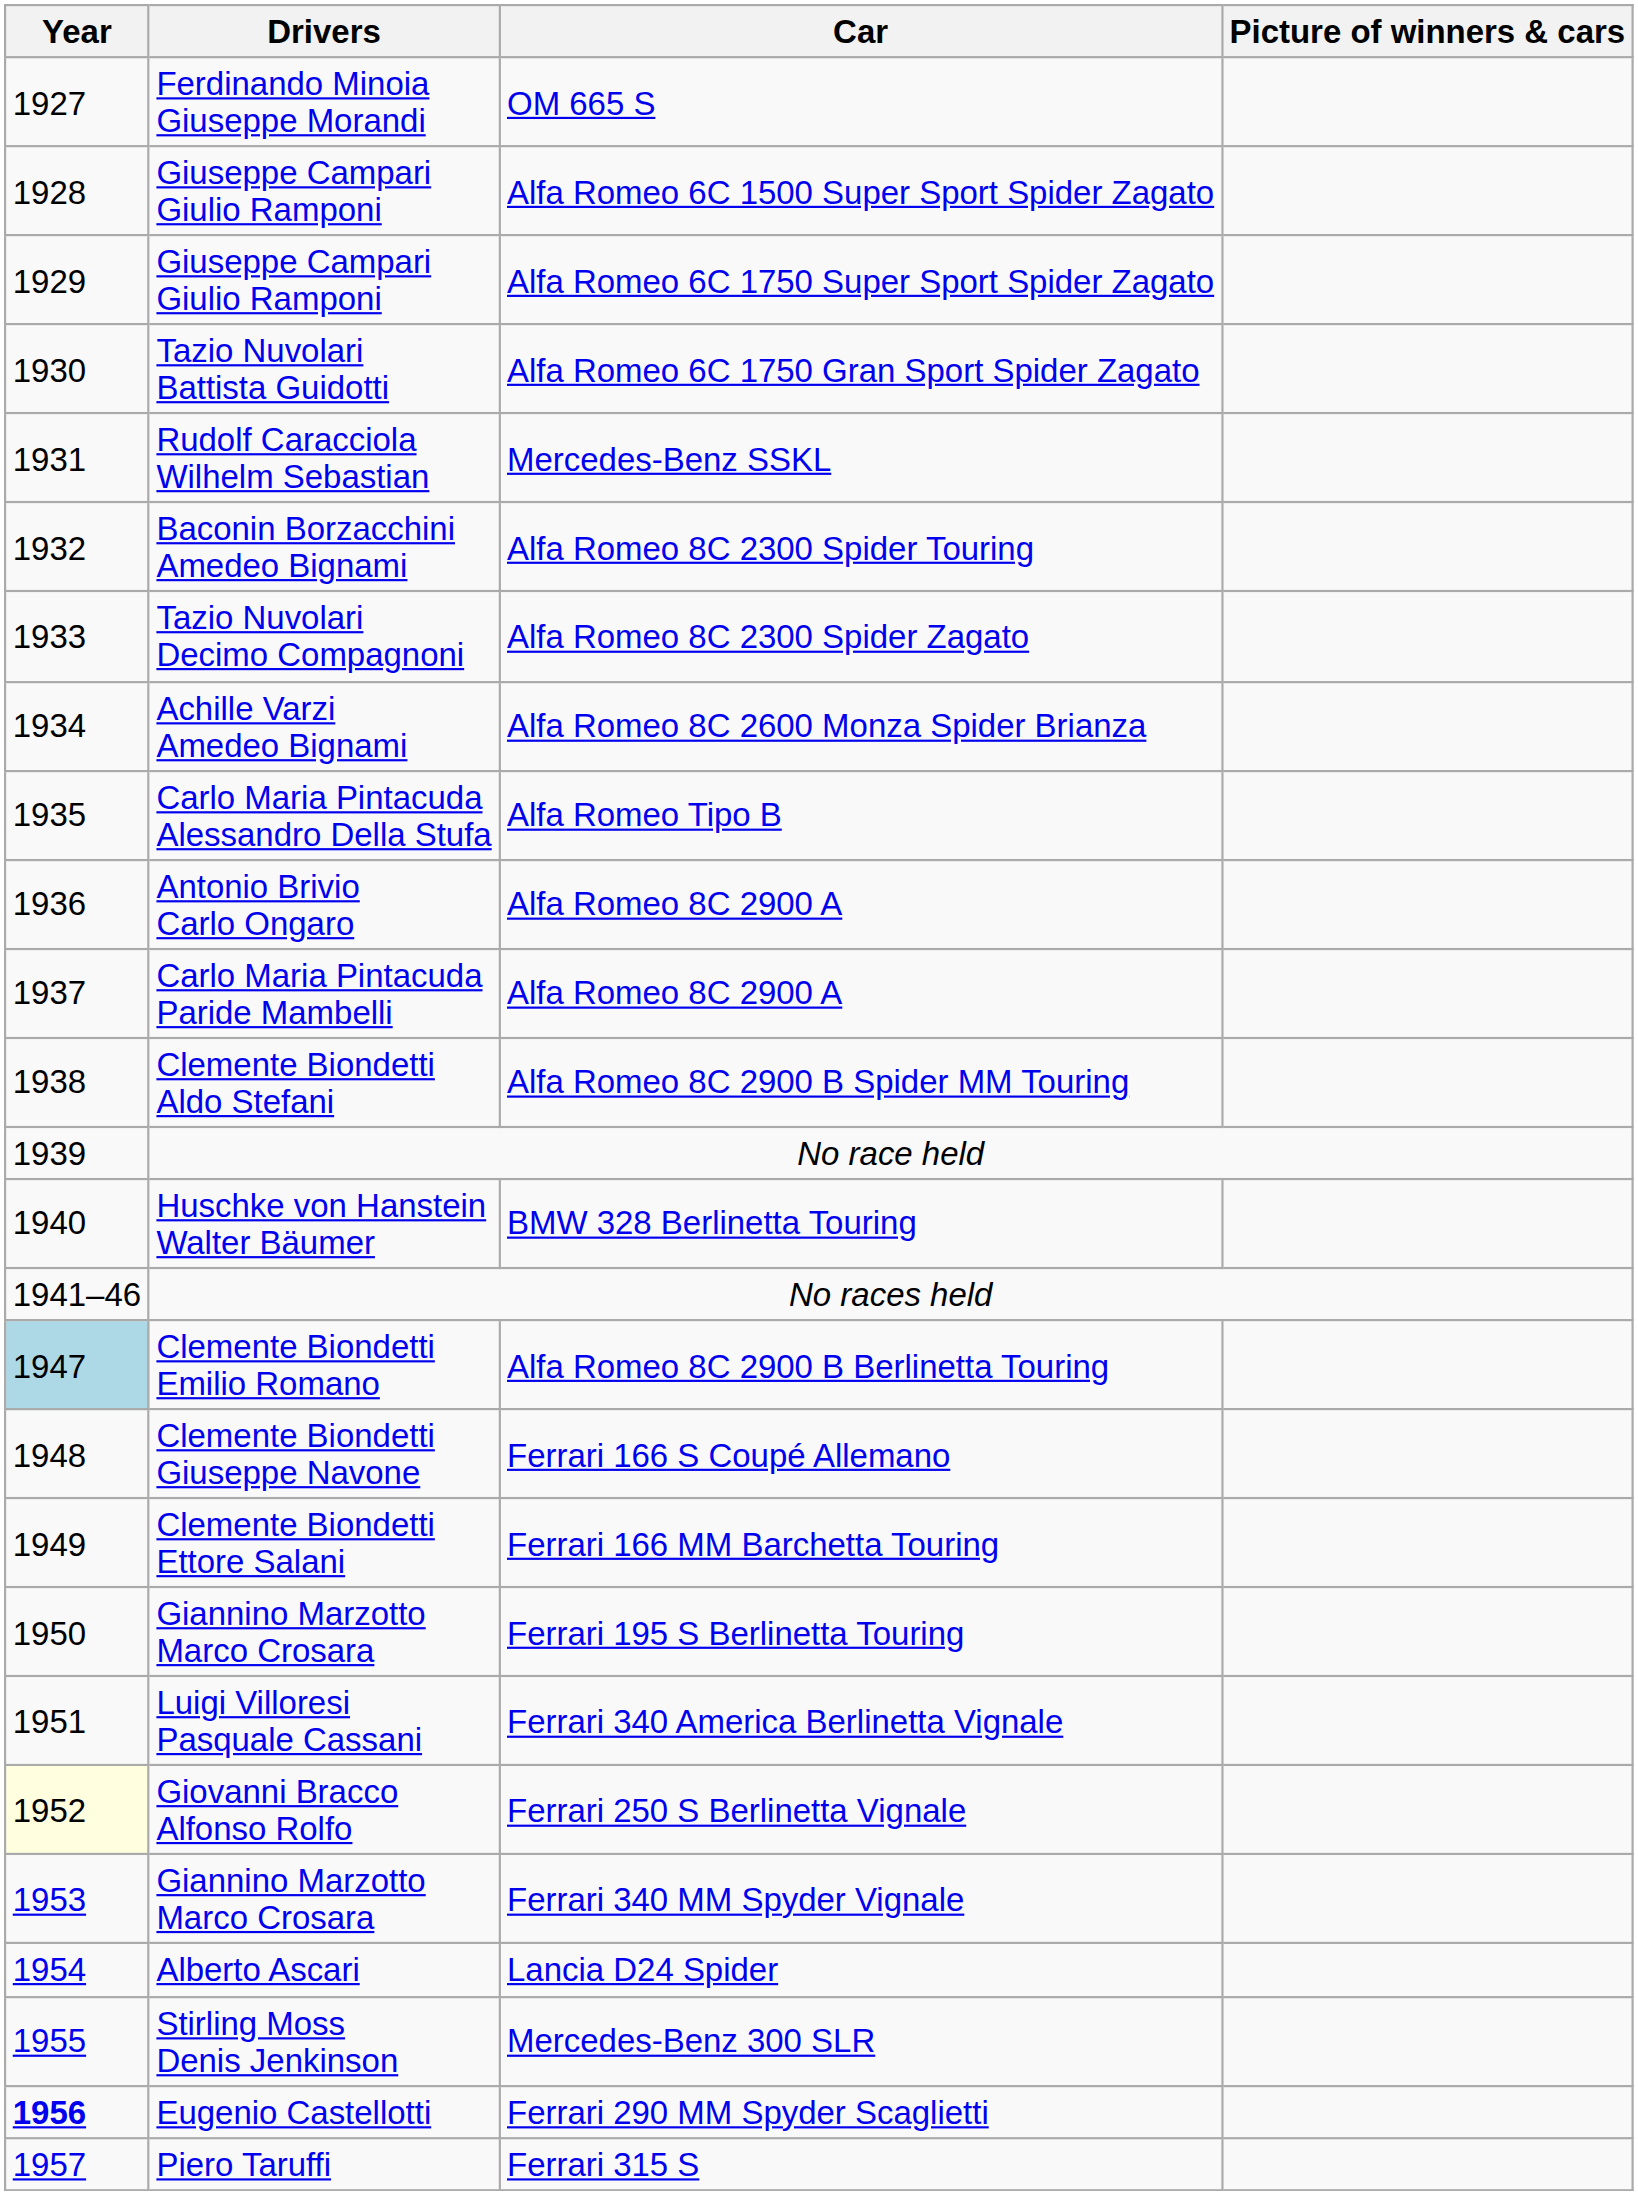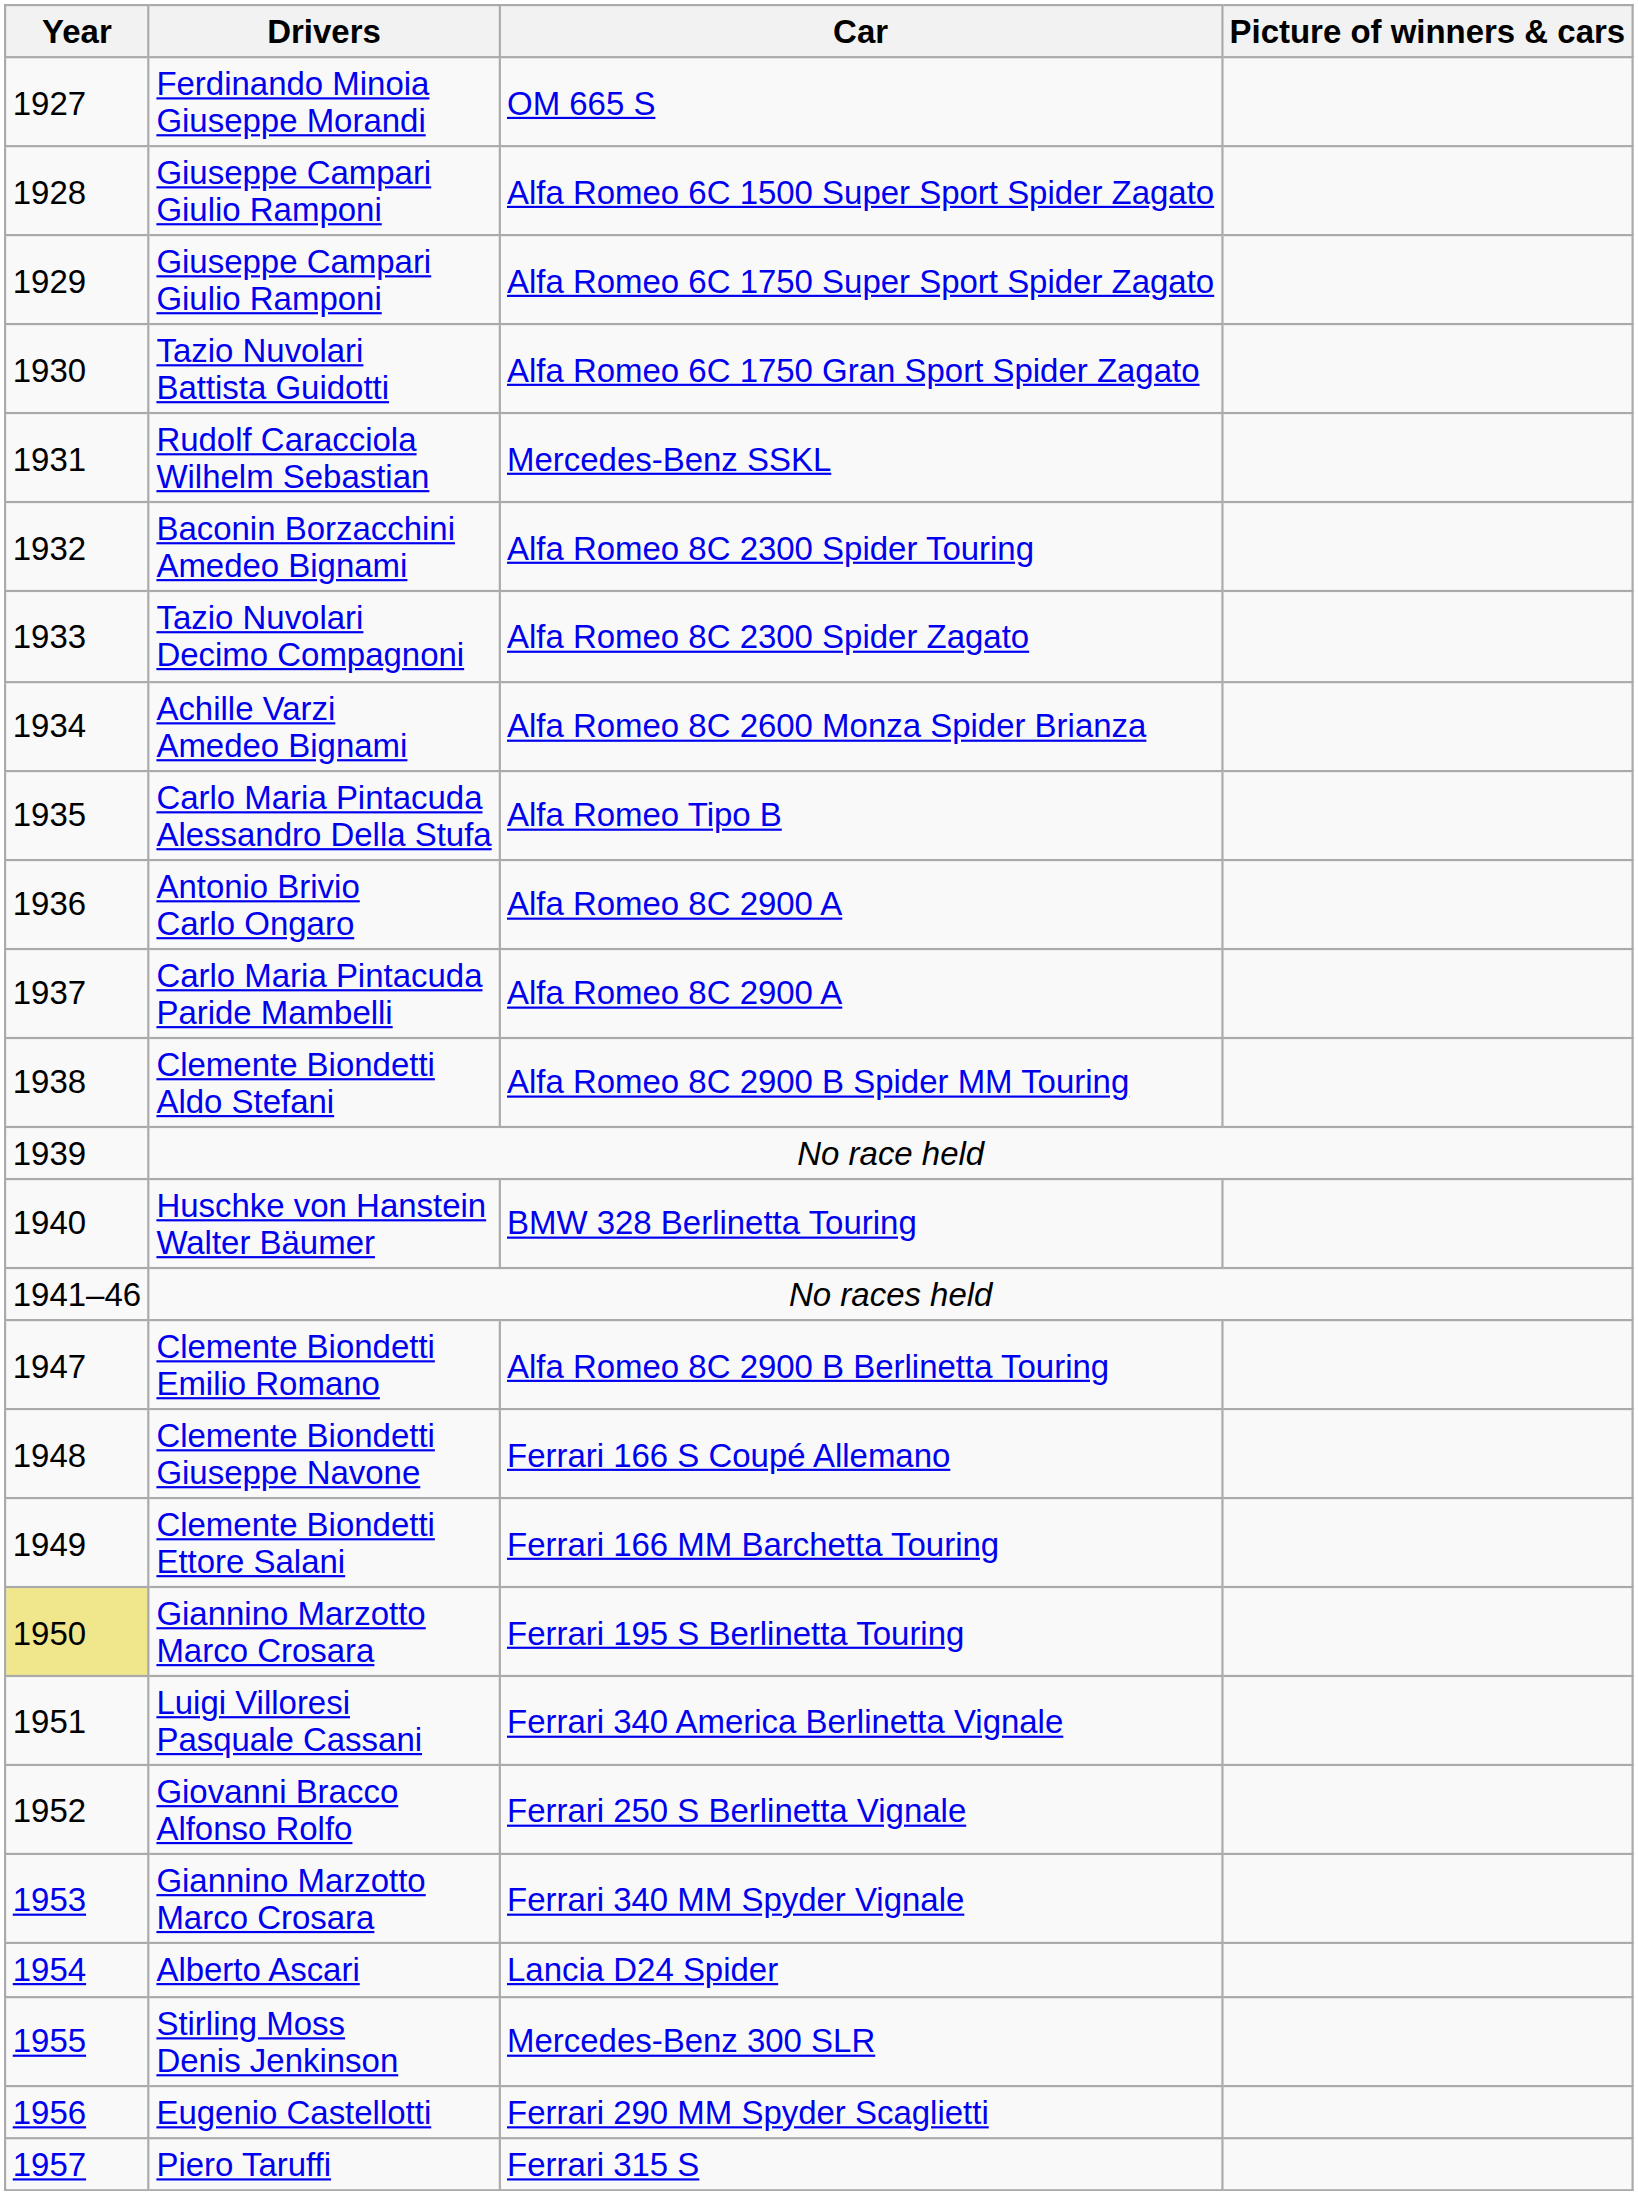(49, 1365) lightblue background -> (49, 1365) no background
(49, 1632) no background -> (49, 1632) khaki background
(49, 1810) lightyellow background -> (49, 1810) no background
(49, 2111) bold -> (49, 2111) normal
